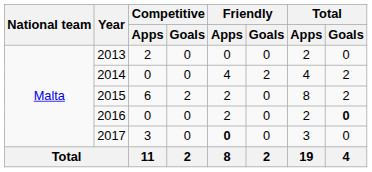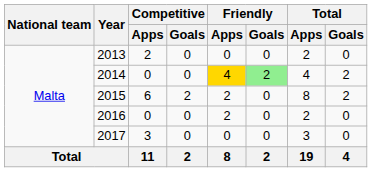(227, 75) no background -> (227, 75) gold background
(267, 75) no background -> (267, 75) lightgreen background
(346, 116) bold -> (346, 116) normal
(227, 136) bold -> (227, 136) normal
